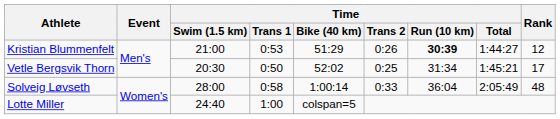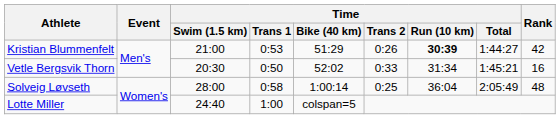(538, 50) 12 -> (538, 50) 42
(386, 68) 0:25 -> (386, 68) 0:33
(538, 68) 17 -> (538, 68) 16
(386, 87) 0:33 -> (386, 87) 0:25
